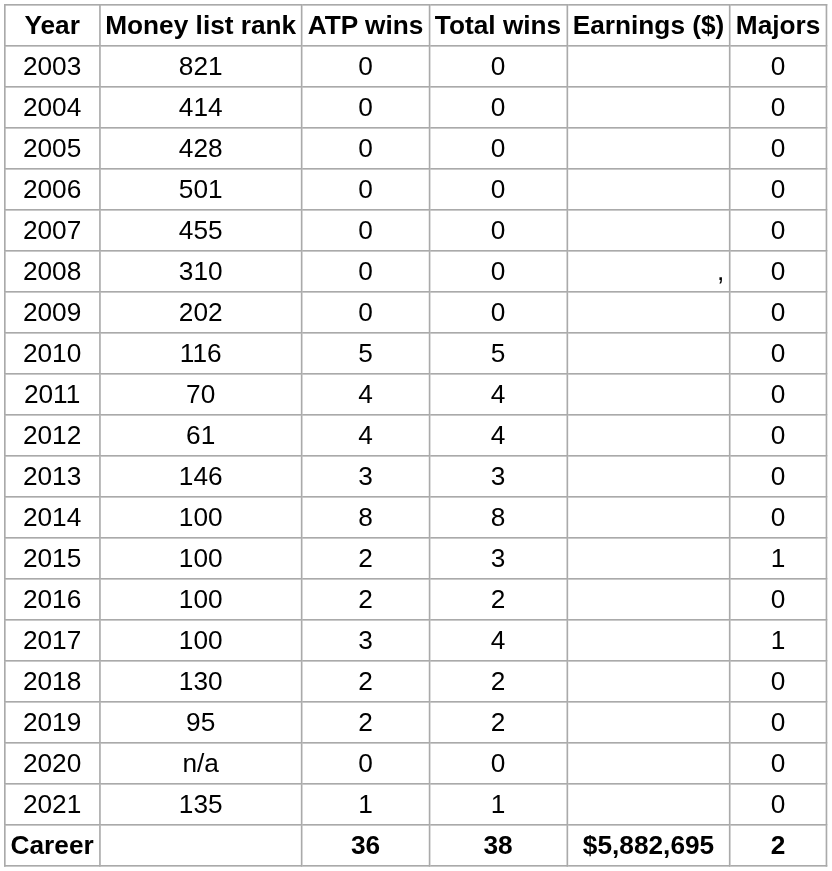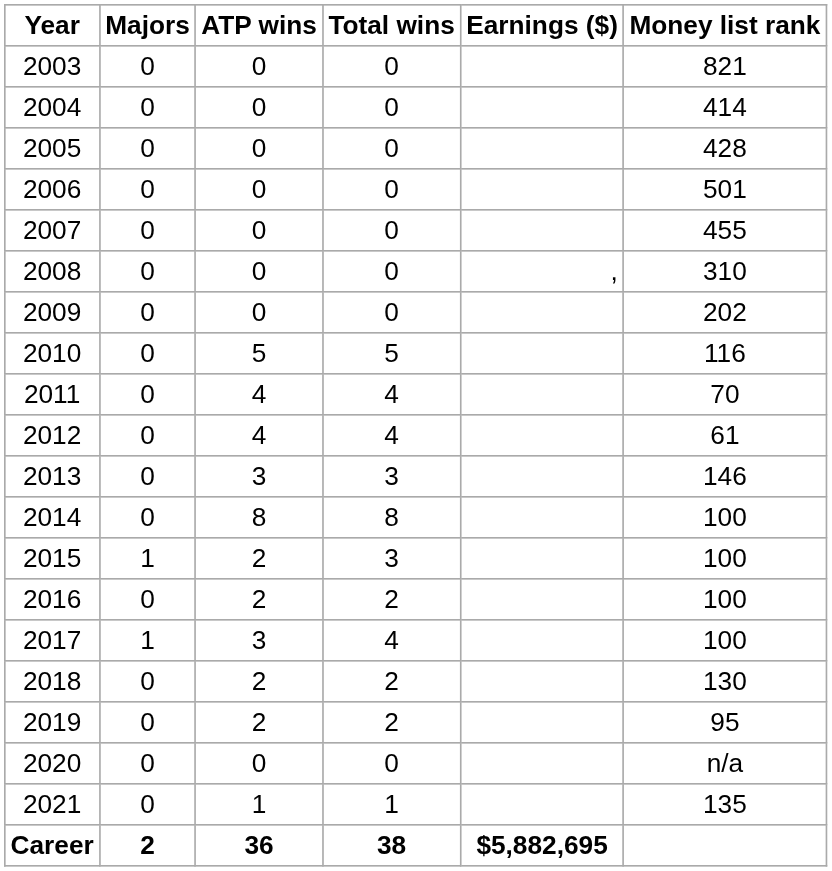columns swapped: (778, 24) <-> (201, 24)
